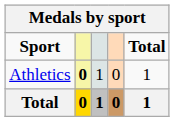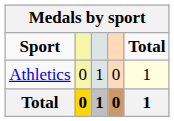(83, 74) bold -> (83, 74) normal
(147, 74) no background -> (147, 74) lightyellow background
